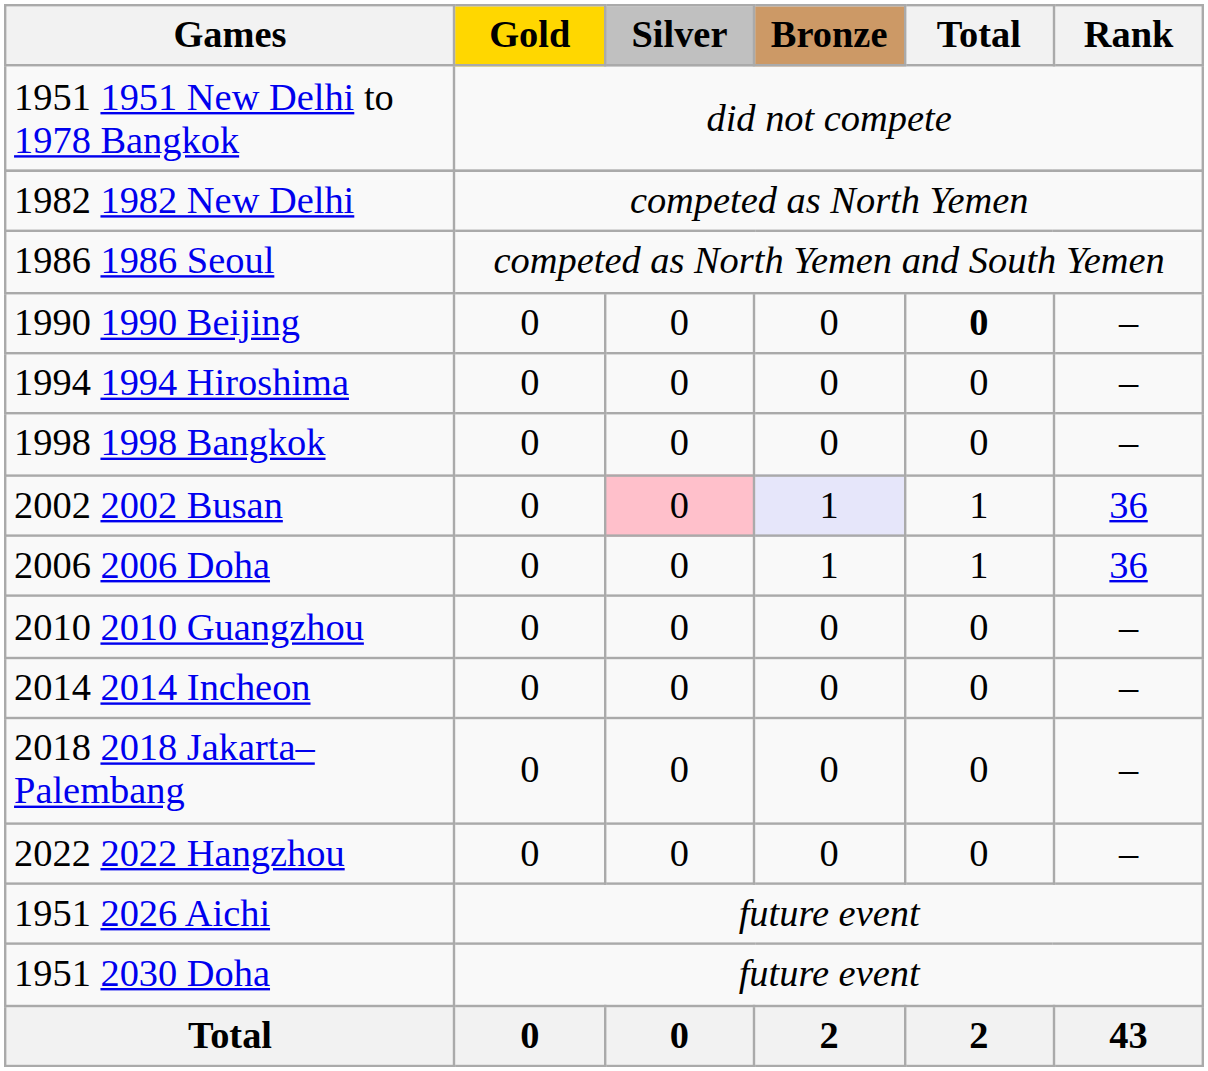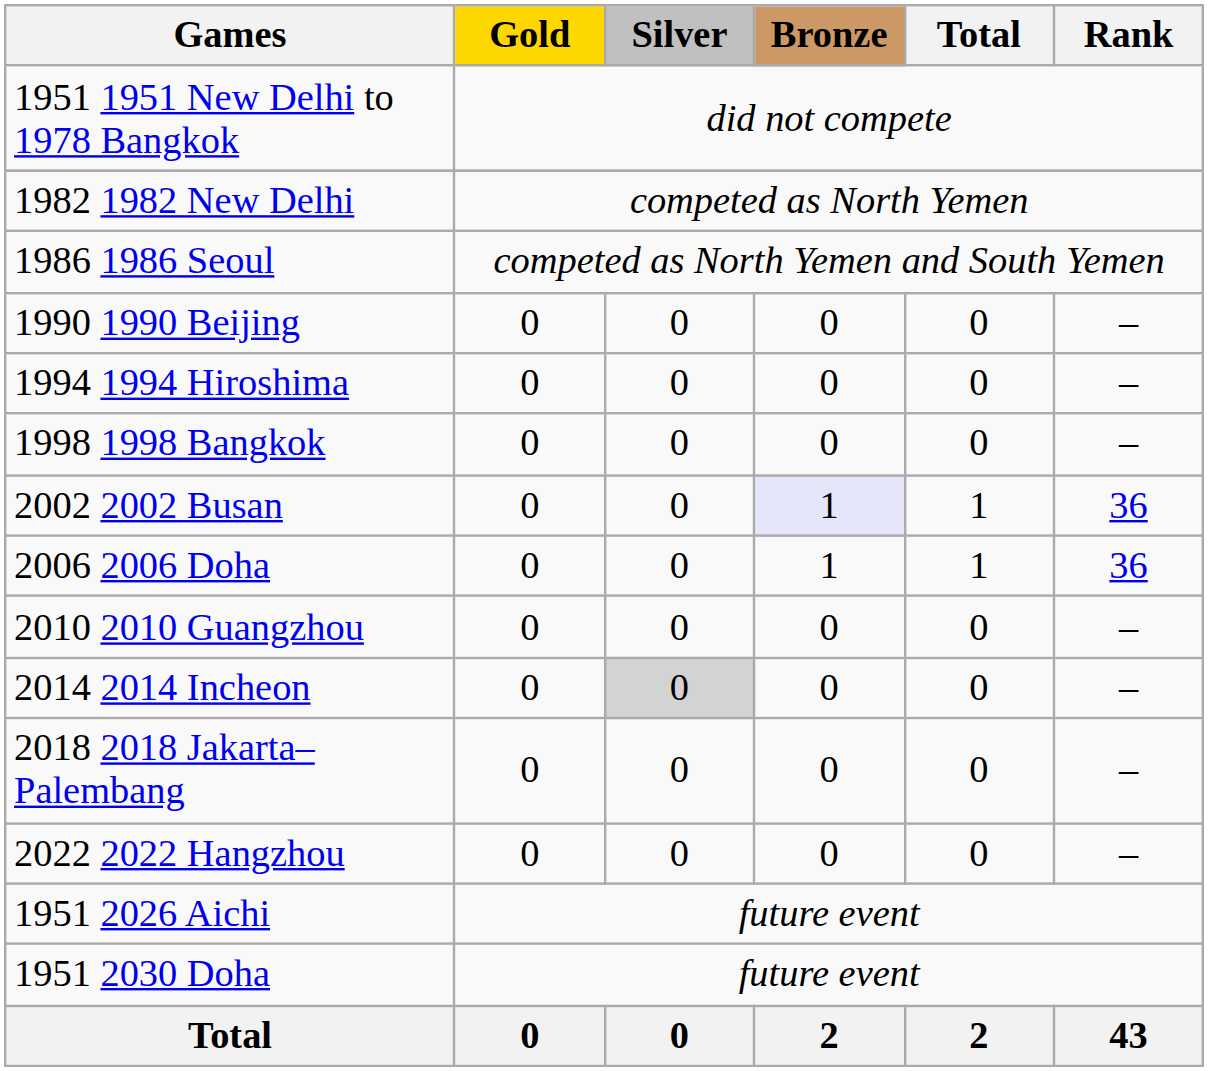(979, 321) bold -> (979, 321) normal
(679, 504) pink background -> (679, 504) no background
(679, 687) no background -> (679, 687) lightgrey background
